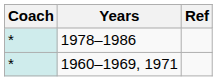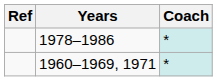columns swapped: (31, 16) <-> (197, 16)
